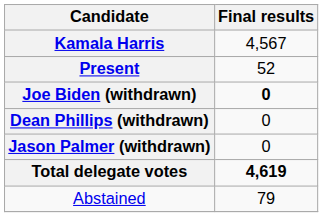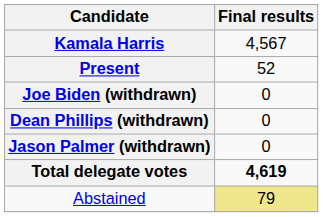(266, 95) bold -> (266, 95) normal
(266, 198) no background -> (266, 198) khaki background
